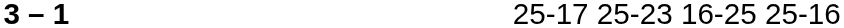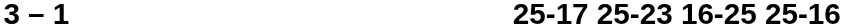(677, 14) normal -> (677, 14) bold
